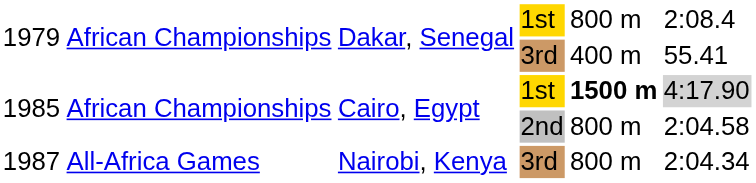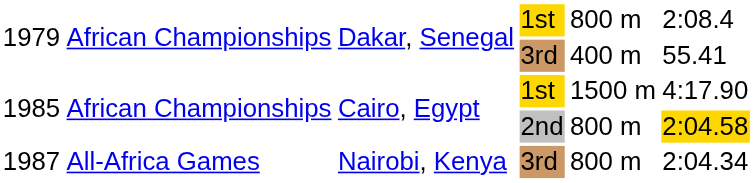(614, 90) bold -> (613, 90) normal
(707, 90) lightgrey background -> (705, 90) no background
(707, 126) no background -> (705, 126) gold background
